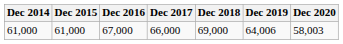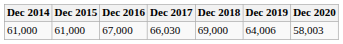(165, 30) 66,000 -> (165, 30) 66,030
